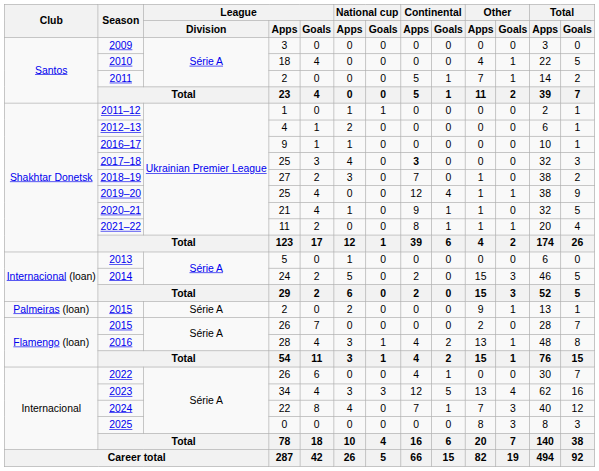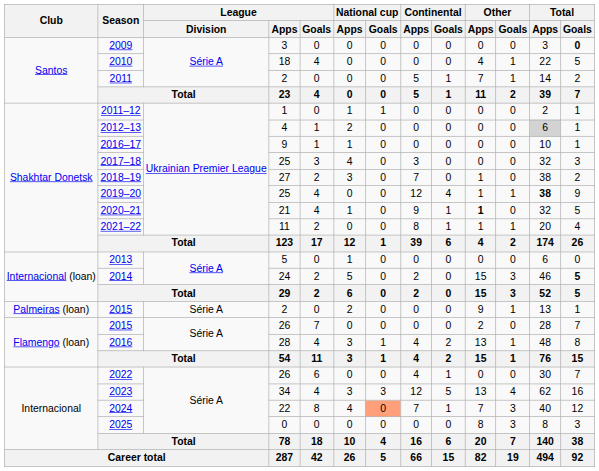(577, 45) normal -> (577, 45) bold
(545, 128) no background -> (545, 128) lightgrey background
(416, 161) bold -> (416, 161) normal
(545, 194) normal -> (545, 194) bold
(481, 210) normal -> (481, 210) bold
(577, 276) normal -> (577, 276) bold
(383, 408) no background -> (383, 408) lightsalmon background
